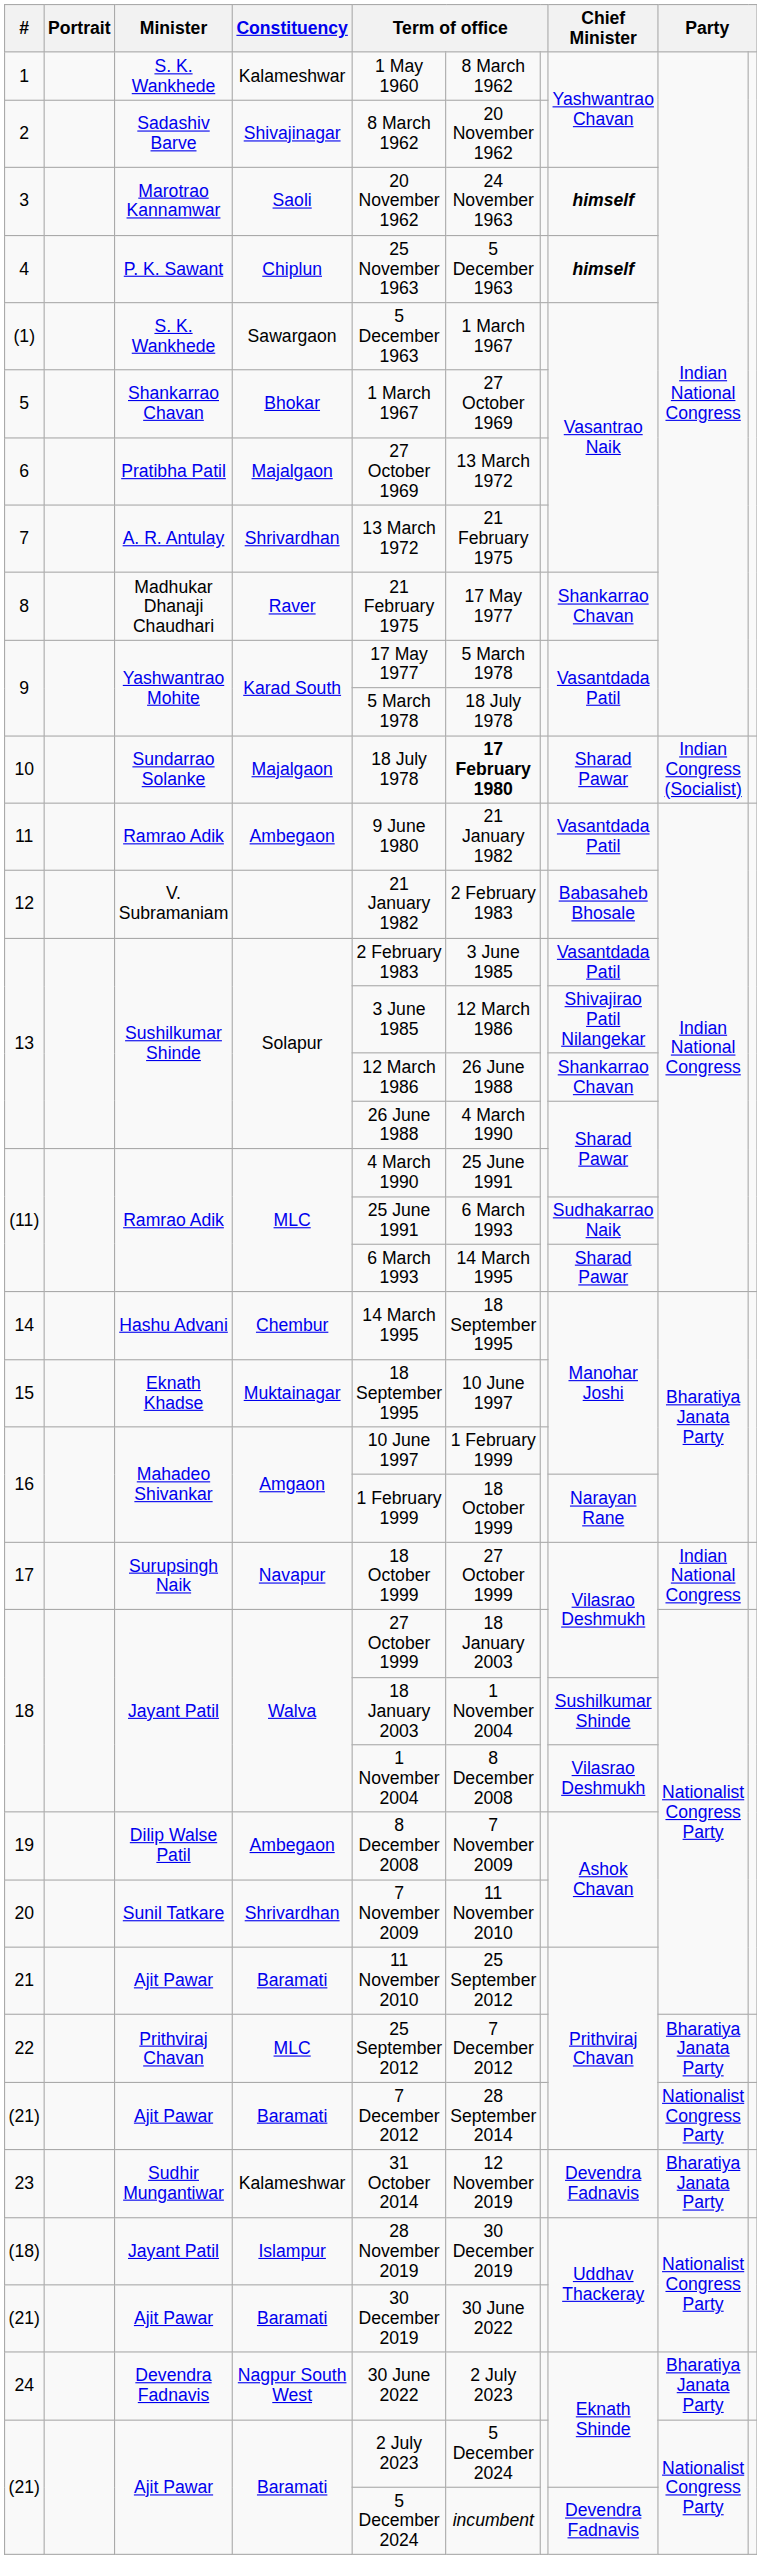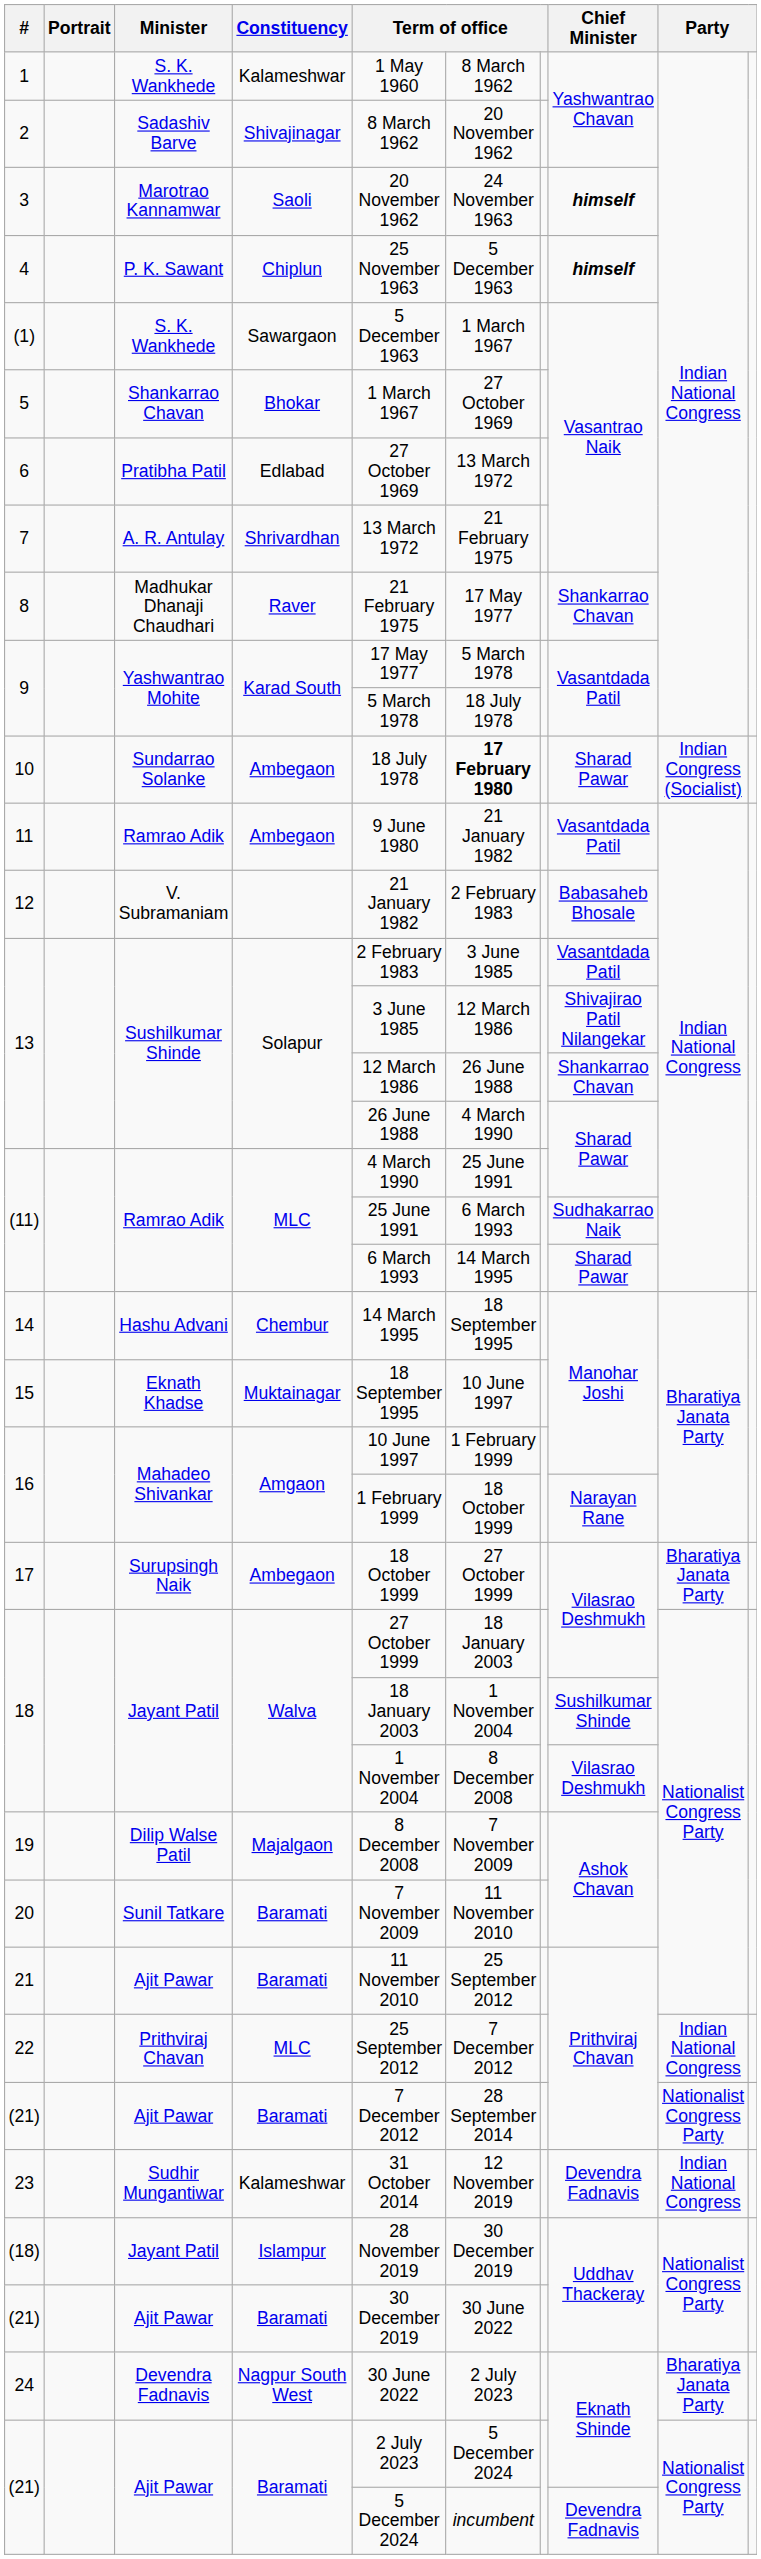(292, 471) Majalgaon -> (292, 471) Edlabad
(292, 769) Majalgaon -> (292, 769) Ambegaon
(292, 1575) Navapur -> (292, 1575) Ambegaon
(703, 1575) Indian National Congress -> (703, 1575) Bharatiya Janata Party
(292, 1845) Ambegaon -> (292, 1845) Majalgaon
(292, 1913) Shrivardhan -> (292, 1913) Baramati
(703, 2048) Bharatiya Janata Party -> (703, 2048) Indian National Congress
(703, 2183) Bharatiya Janata Party -> (703, 2183) Indian National Congress
